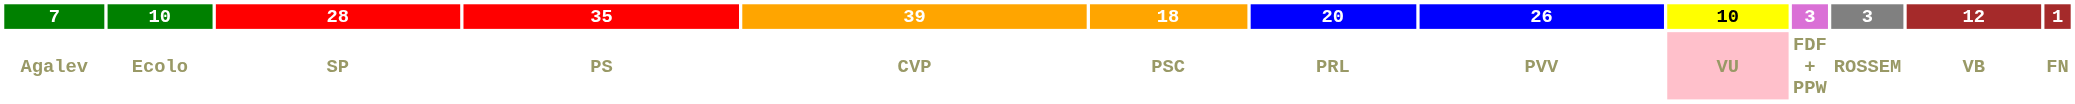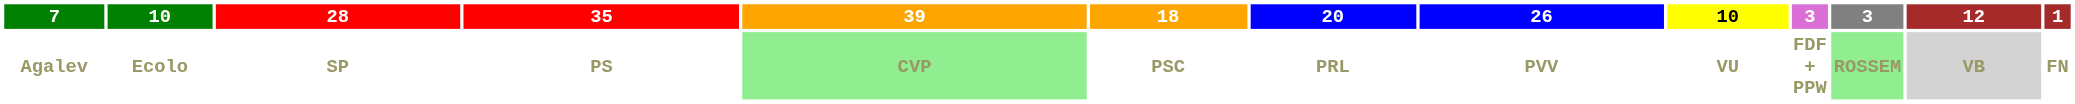(915, 66) no background -> (915, 66) lightgreen background
(1728, 66) pink background -> (1728, 66) no background
(1867, 66) no background -> (1867, 66) lightgreen background
(1974, 66) no background -> (1974, 66) lightgrey background
